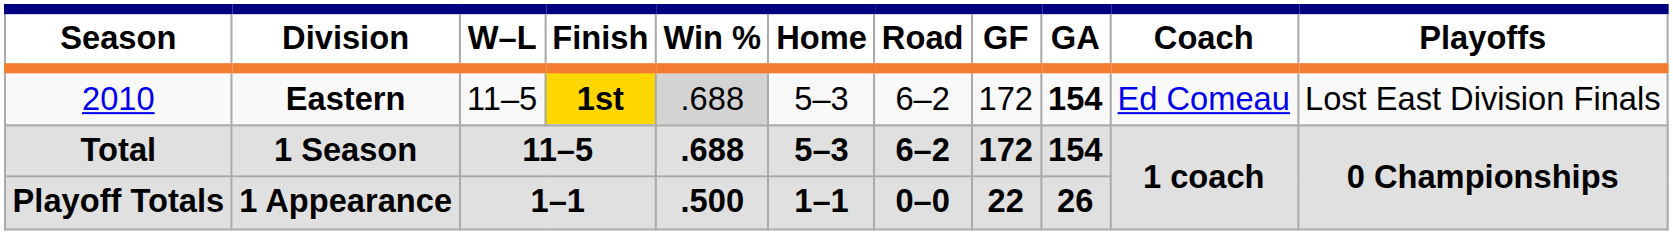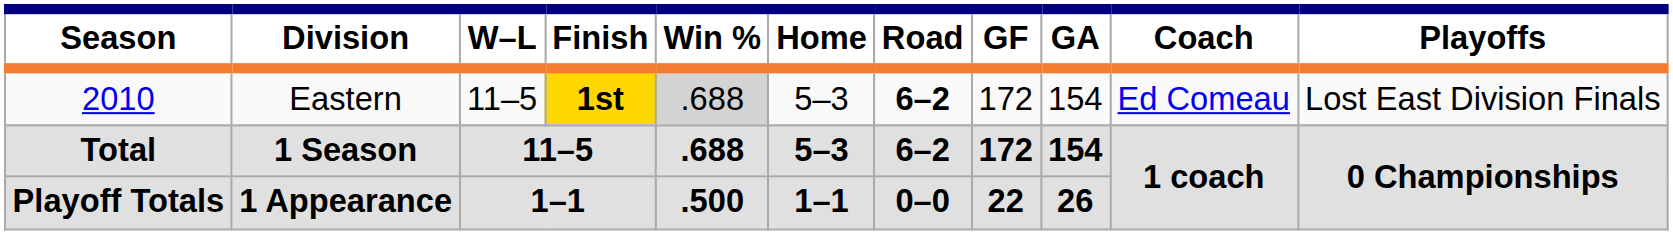(346, 98) bold -> (346, 98) normal
(923, 98) normal -> (923, 98) bold
(1075, 98) bold -> (1075, 98) normal
